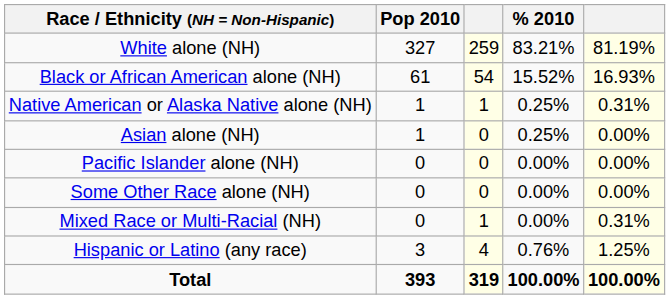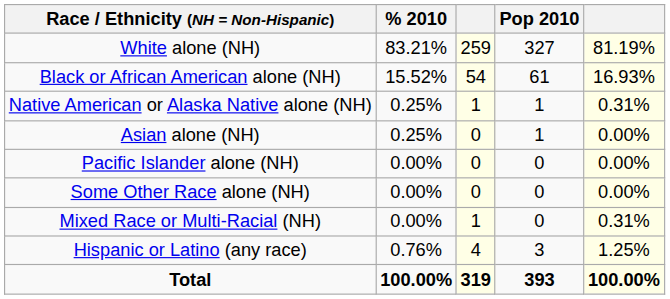columns swapped: (420, 18) <-> (543, 18)
